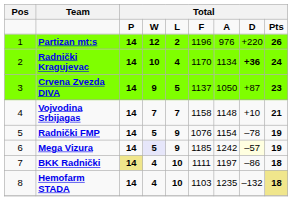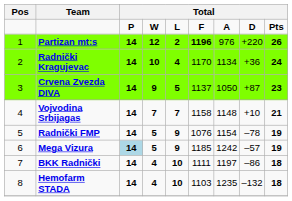(201, 42) normal -> (201, 42) bold
(252, 62) bold -> (252, 62) normal
(131, 148) no background -> (131, 148) lightblue background
(154, 148) lavender background -> (154, 148) no background
(252, 148) lightyellow background -> (252, 148) no background
(131, 163) khaki background -> (131, 163) no background
(276, 183) khaki background -> (276, 183) no background
